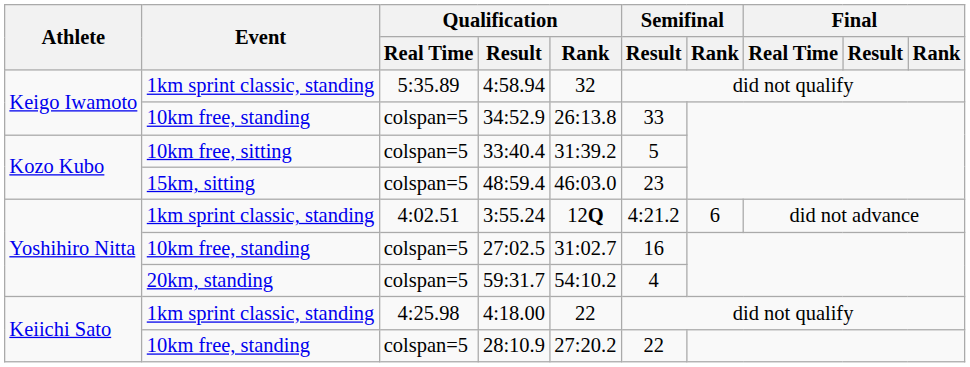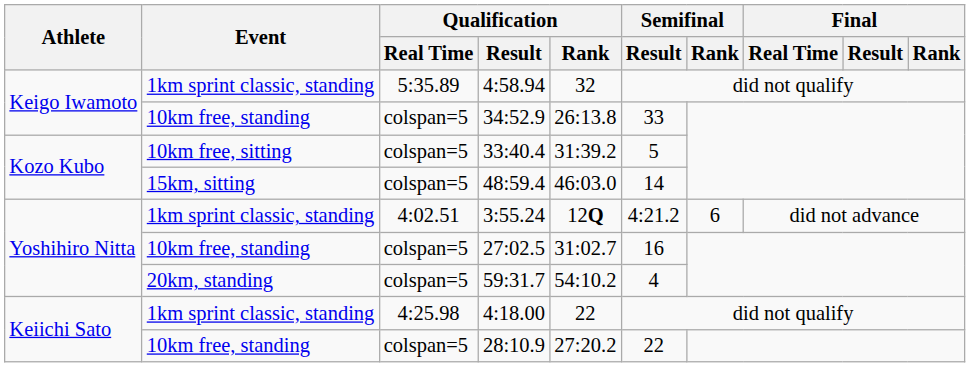(654, 183) 23 -> (654, 183) 14
